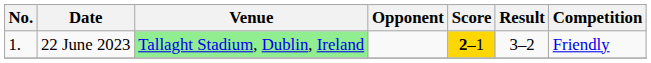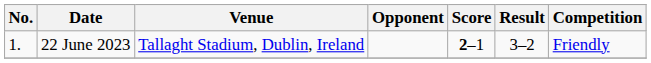(251, 44) lightgreen background -> (251, 44) no background
(472, 44) gold background -> (472, 44) no background
